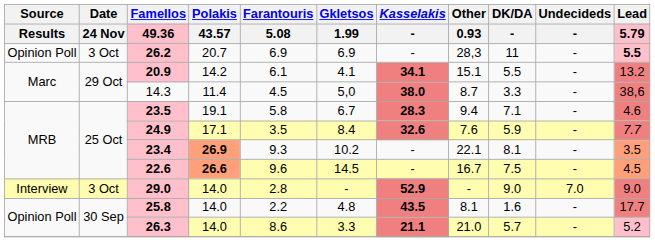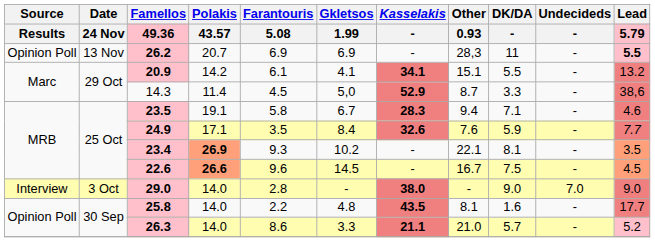(104, 53) 3 Oct -> (104, 53) 13 Nov
(413, 91) 38.0 -> (413, 91) 52.9
(413, 188) 52.9 -> (413, 188) 38.0
